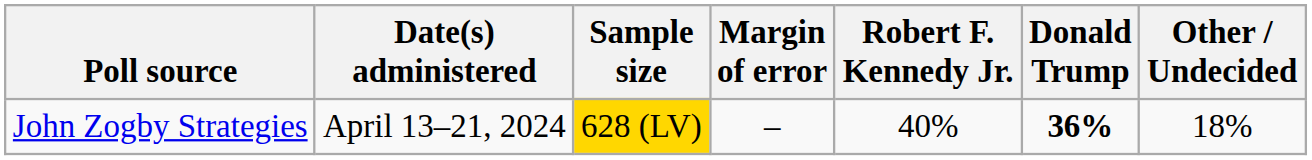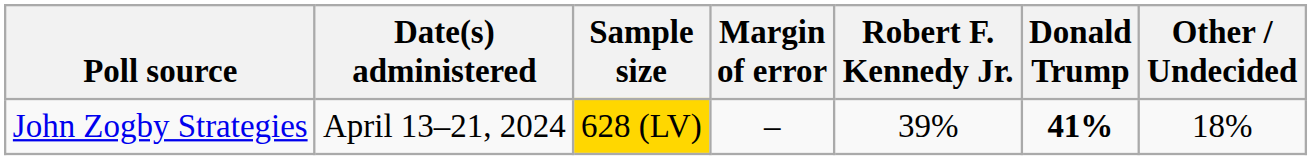(928, 125) 40% -> (928, 125) 39%
(1080, 125) 36% -> (1080, 125) 41%
